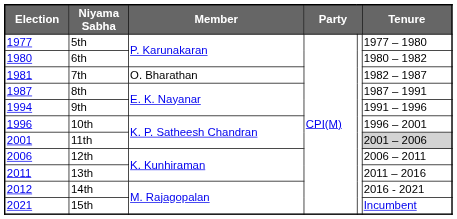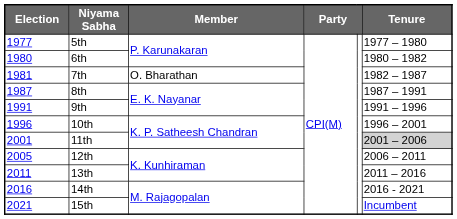(19, 107) 1994 -> (19, 107) 1991
(19, 156) 2006 -> (19, 156) 2005
(19, 189) 2012 -> (19, 189) 2016
